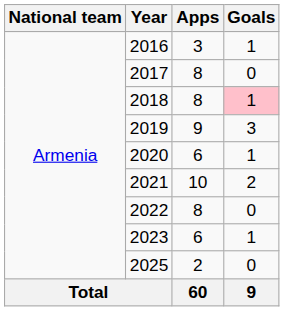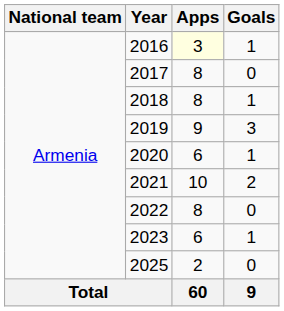(198, 45) no background -> (198, 45) lightyellow background
(251, 100) pink background -> (251, 100) no background
